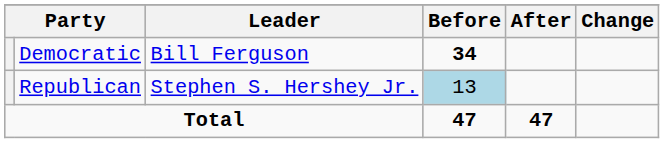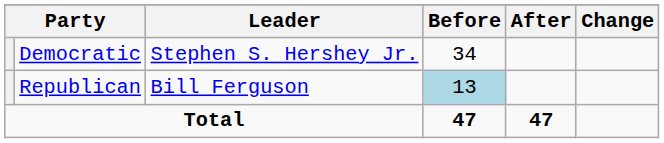(230, 54) Bill Ferguson -> (284, 54) Stephen S. Hershey Jr.
(465, 54) bold -> (465, 54) normal
(284, 87) Stephen S. Hershey Jr. -> (230, 87) Bill Ferguson
